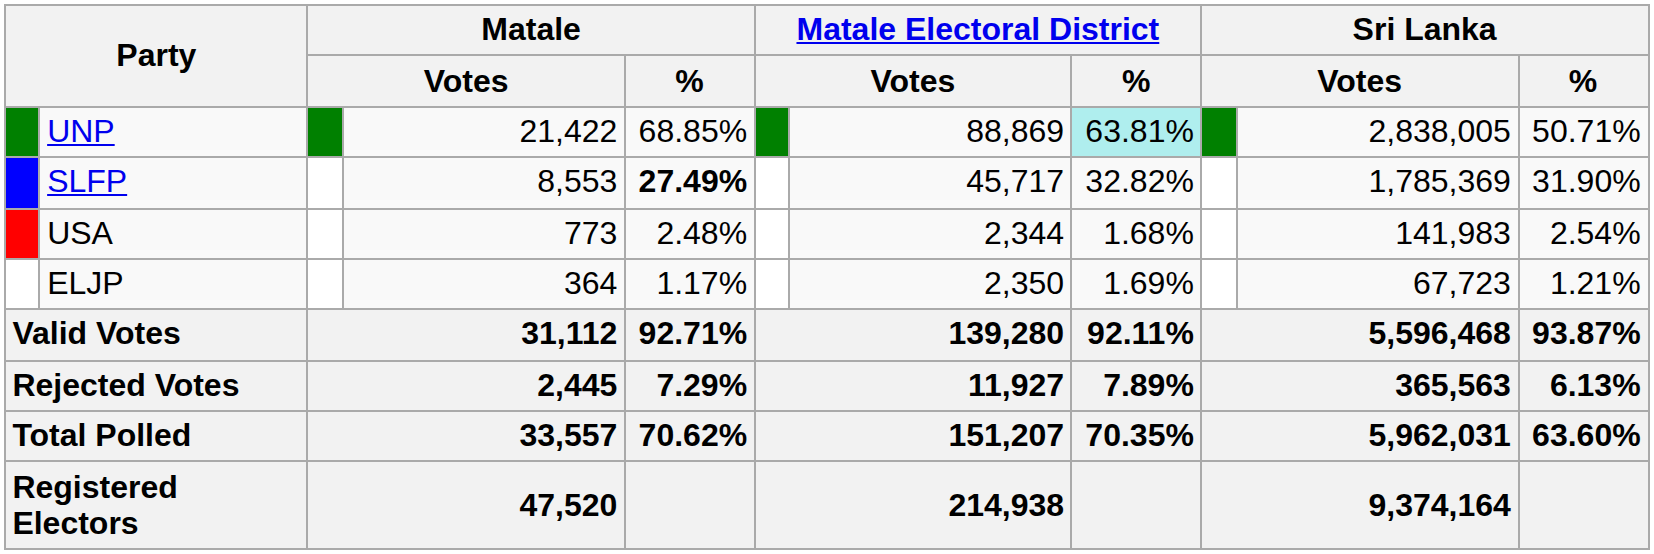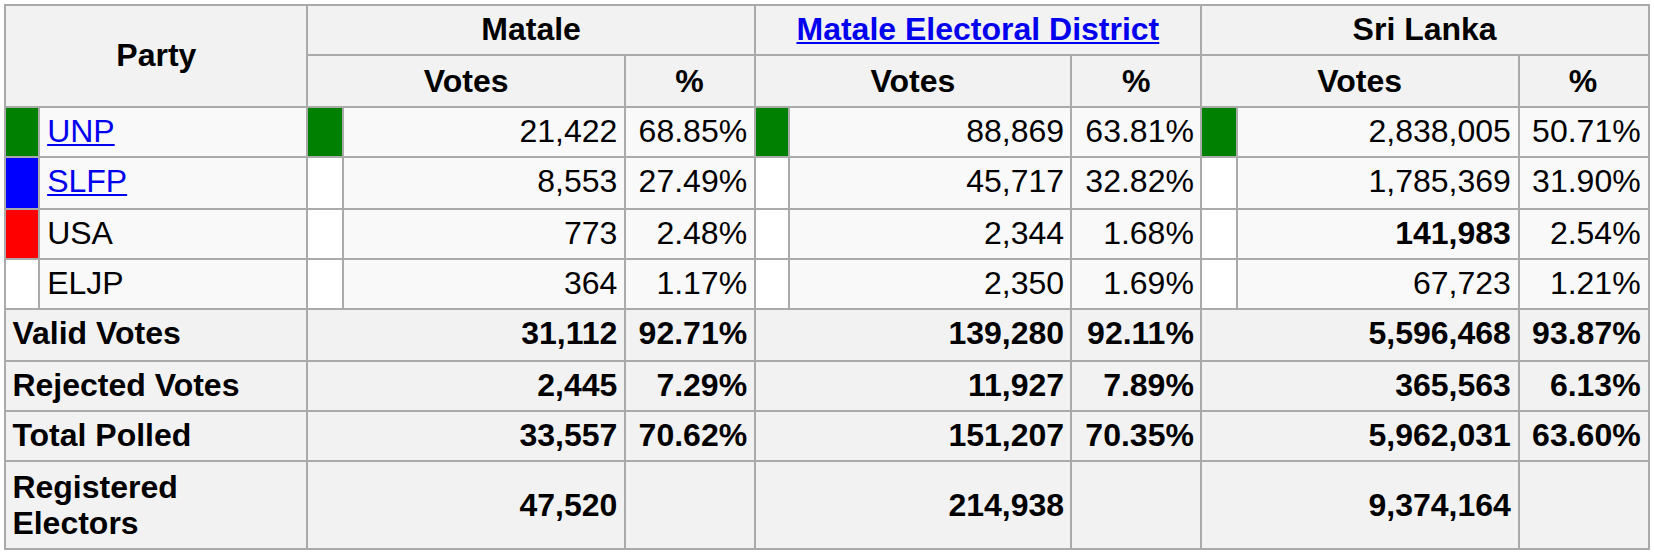(1140, 131) paleturquoise background -> (1140, 131) no background
(693, 182) bold -> (693, 182) normal
(1453, 232) normal -> (1453, 232) bold
